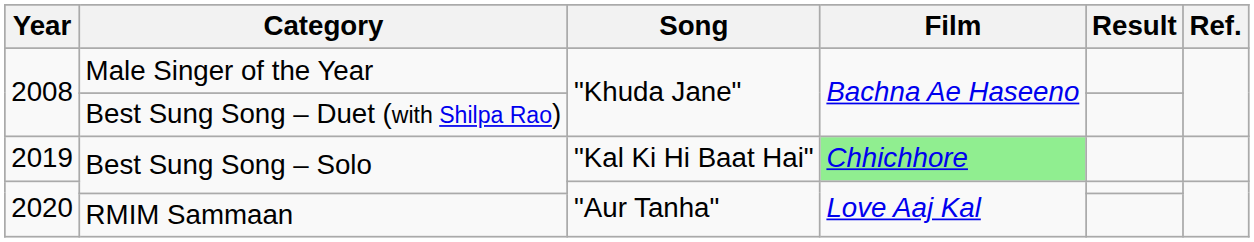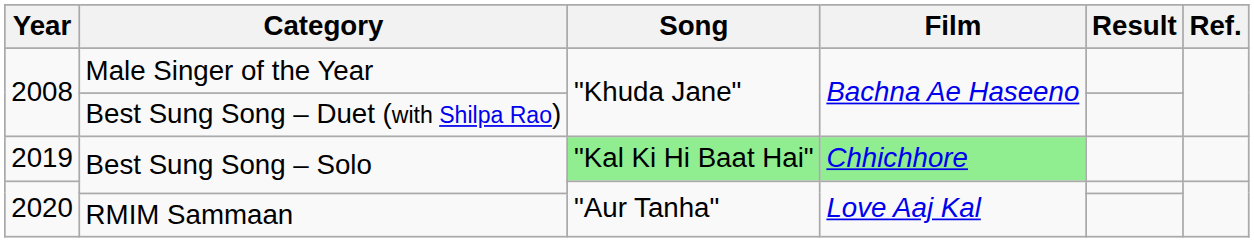(694, 158) no background -> (694, 158) lightgreen background
